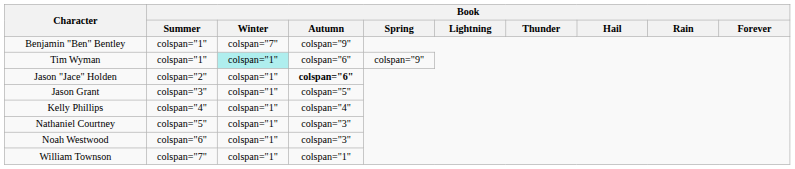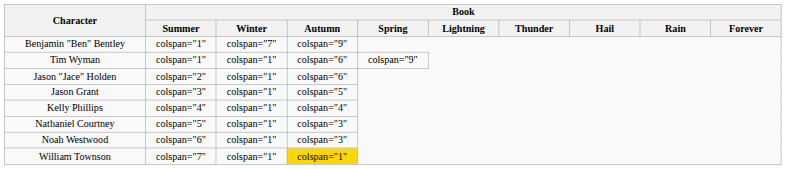(253, 60) paleturquoise background -> (252, 60) no background
(326, 76) bold -> (322, 76) normal
(326, 156) no background -> (322, 156) gold background
